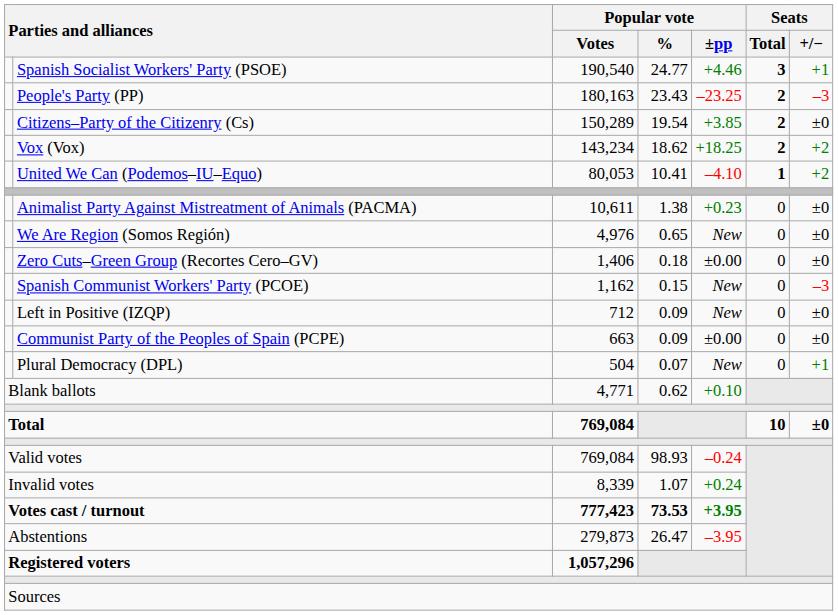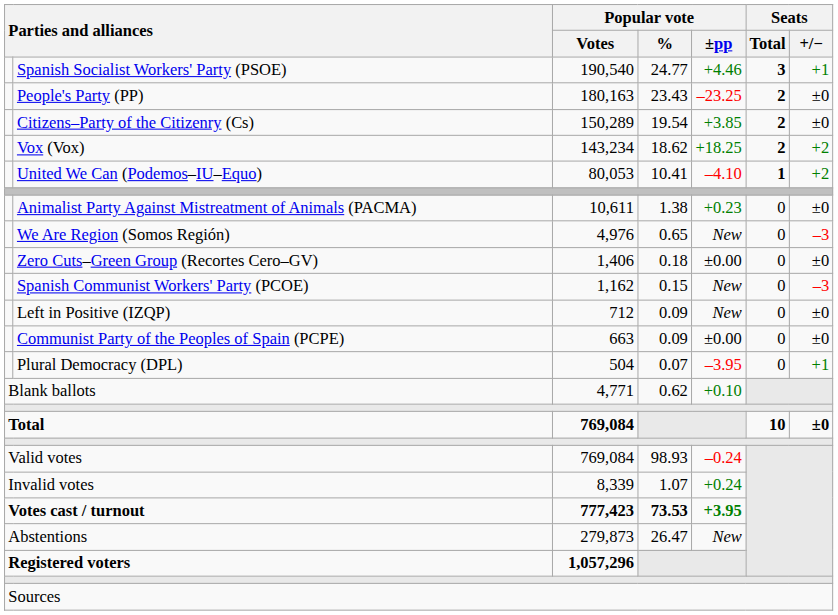(821, 95) –3 -> (820, 95) ±0
(820, 234) ±0 -> (821, 234) –3
(727, 364) New -> (723, 364) –3.95
(723, 536) –3.95 -> (727, 536) New
